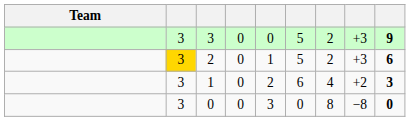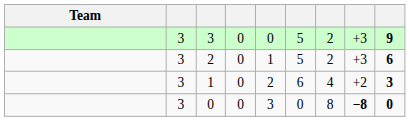(181, 60) gold background -> (181, 60) no background
(360, 105) normal -> (360, 105) bold
